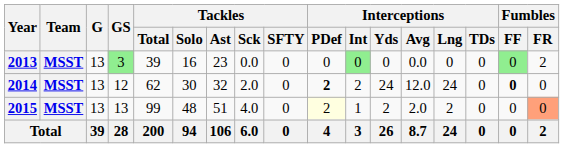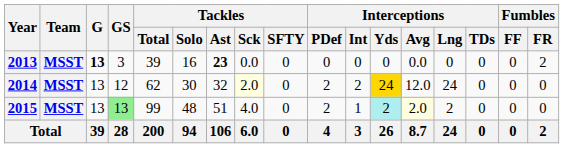(97, 62) normal -> (97, 62) bold
(121, 62) lightgreen background -> (121, 62) no background
(220, 62) normal -> (220, 62) bold
(358, 62) lightgreen background -> (358, 62) no background
(513, 62) lightgreen background -> (513, 62) no background
(249, 85) no background -> (249, 85) lightyellow background
(327, 85) bold -> (327, 85) normal
(386, 85) no background -> (386, 85) gold background
(513, 85) bold -> (513, 85) normal
(121, 108) no background -> (121, 108) lightgreen background
(327, 108) lightyellow background -> (327, 108) no background
(386, 108) no background -> (386, 108) paleturquoise background
(418, 108) no background -> (418, 108) lightyellow background
(543, 108) lightsalmon background -> (543, 108) no background
